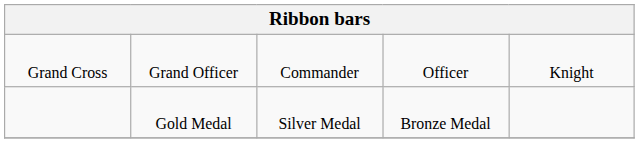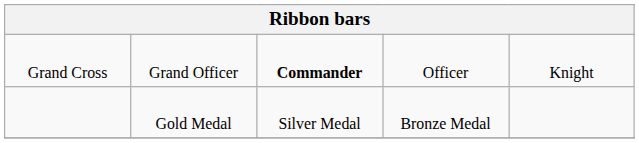(320, 72) normal -> (320, 71) bold
